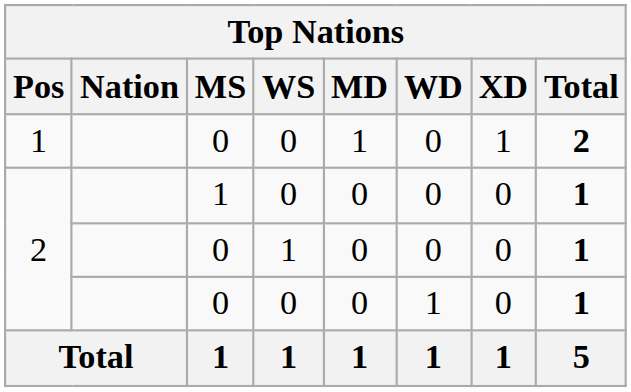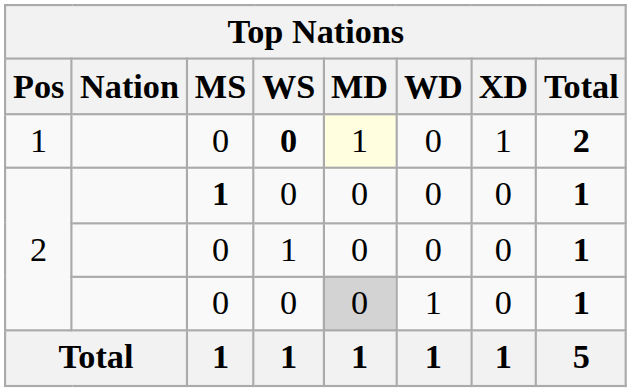(289, 140) normal -> (289, 140) bold
(360, 140) no background -> (360, 140) lightyellow background
(221, 194) normal -> (221, 194) bold
(360, 303) no background -> (360, 303) lightgrey background
